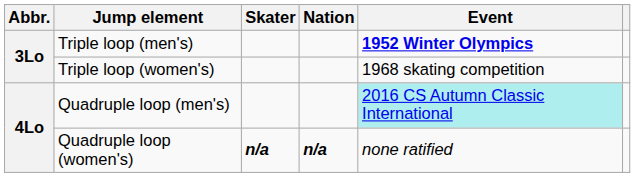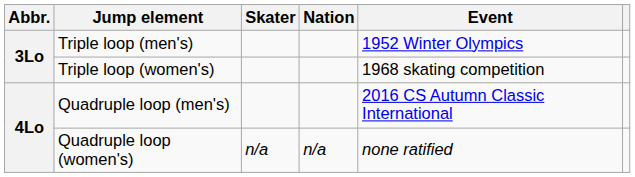(448, 43) bold -> (443, 43) normal
(453, 105) paleturquoise background -> (453, 105) no background
(257, 149) bold -> (257, 149) normal
(315, 149) bold -> (315, 149) normal
